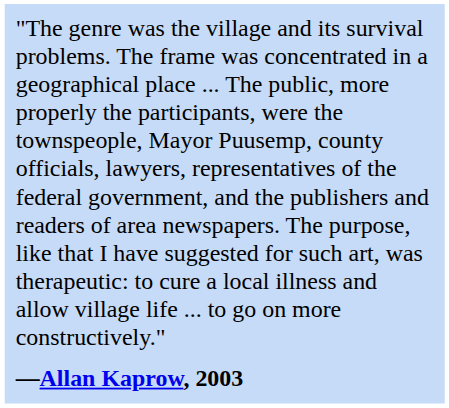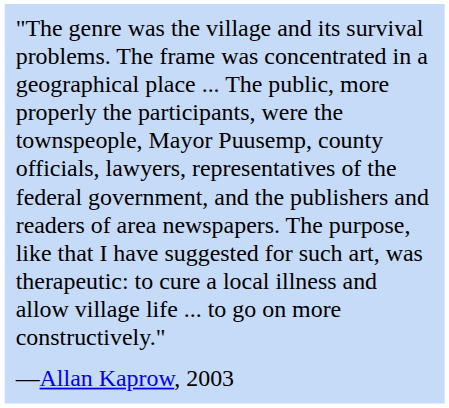(129, 378) bold -> (125, 378) normal
